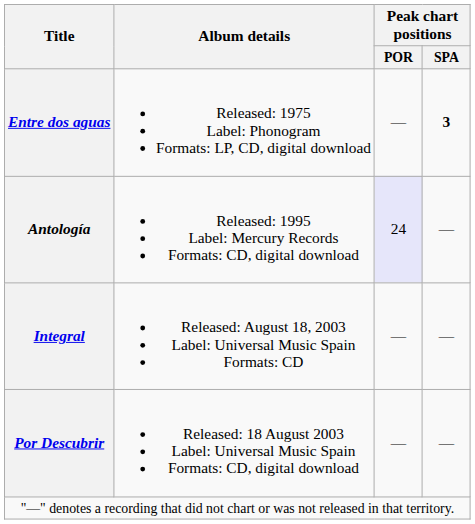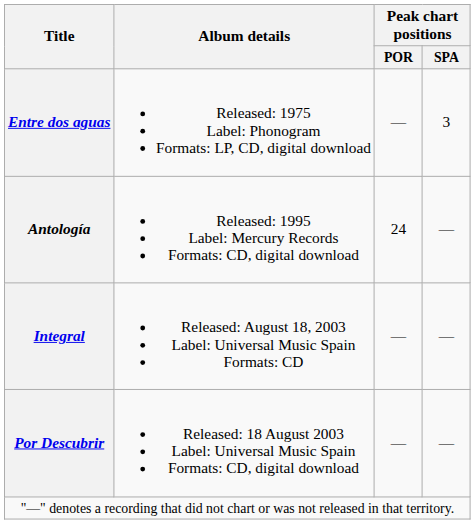(446, 122) bold -> (446, 122) normal
(398, 229) lavender background -> (398, 229) no background
